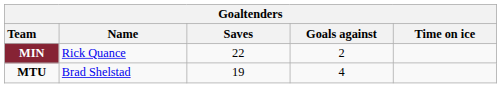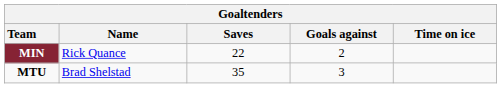(238, 72) 19 -> (238, 72) 35
(342, 72) 4 -> (342, 72) 3
